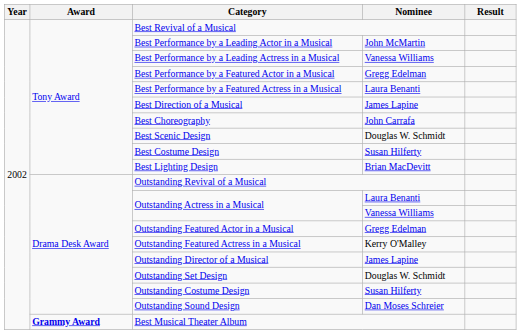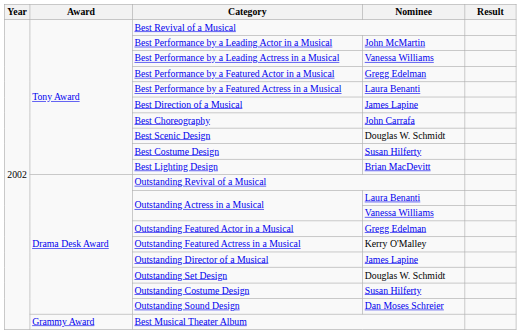(66, 321) bold -> (63, 321) normal
